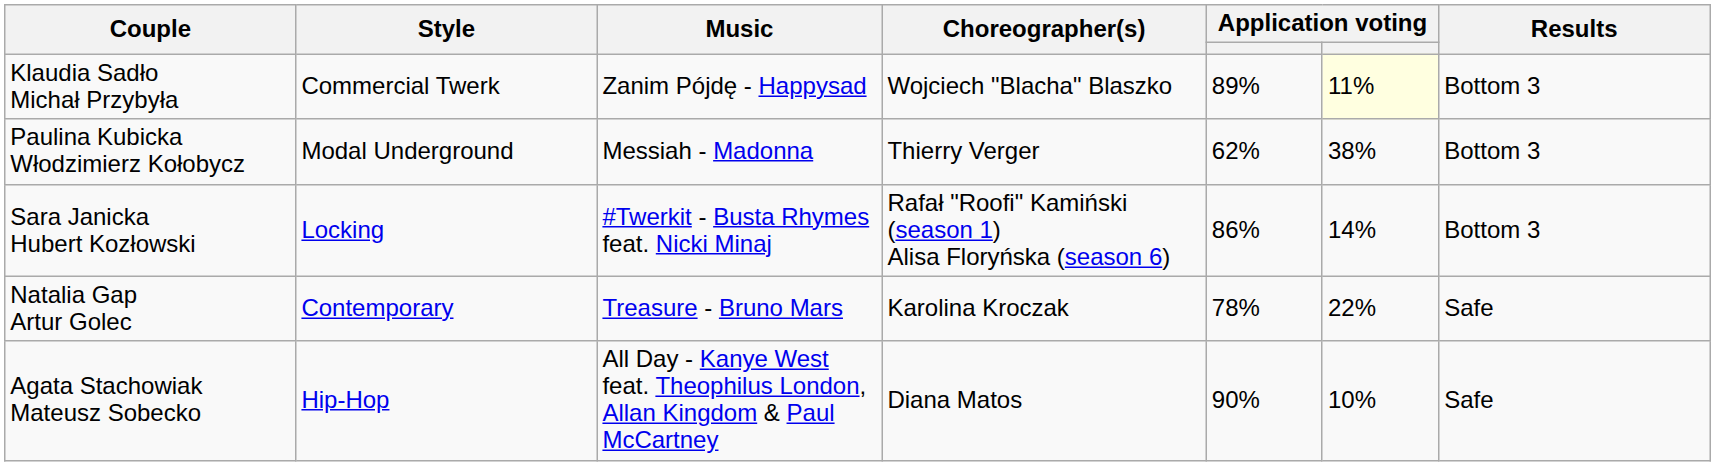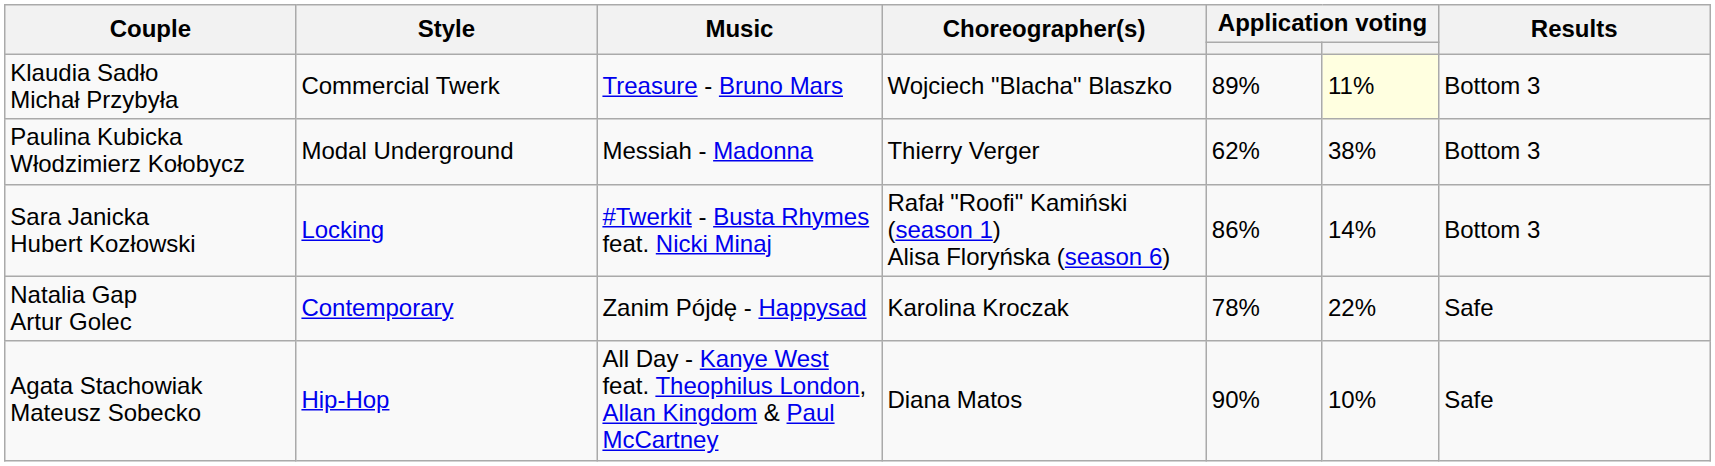(734, 86) Zanim Pójdę - Happysad -> (723, 86) Treasure - Bruno Mars
(723, 308) Treasure - Bruno Mars -> (734, 308) Zanim Pójdę - Happysad
